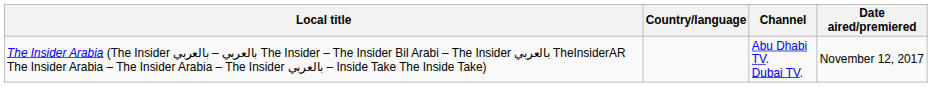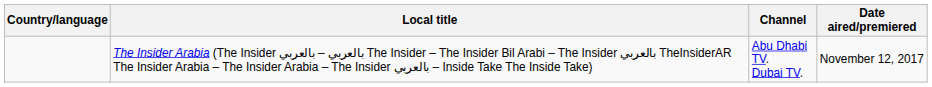columns swapped: (696, 20) <-> (324, 20)
